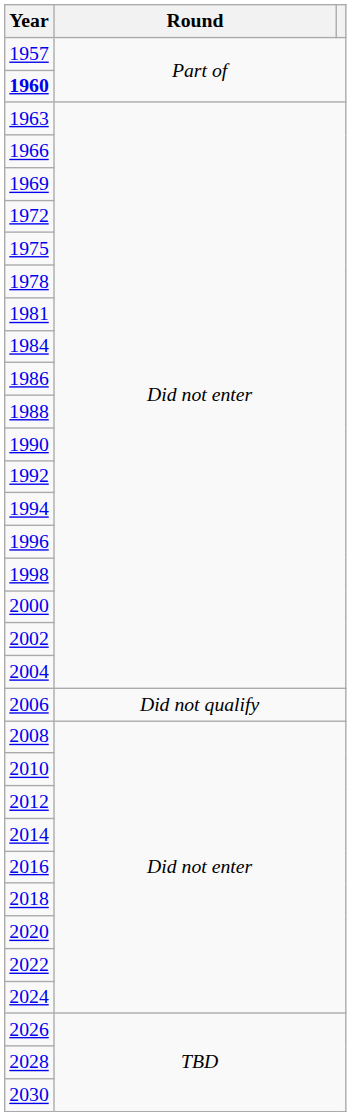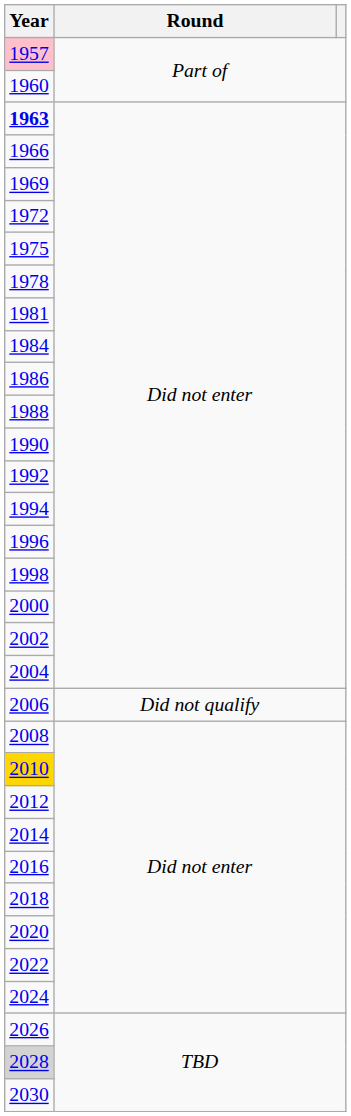(29, 53) no background -> (29, 53) pink background
(29, 86) bold -> (29, 86) normal
(29, 118) normal -> (29, 118) bold
(29, 769) no background -> (29, 769) gold background
(29, 1062) no background -> (29, 1062) lightgrey background
